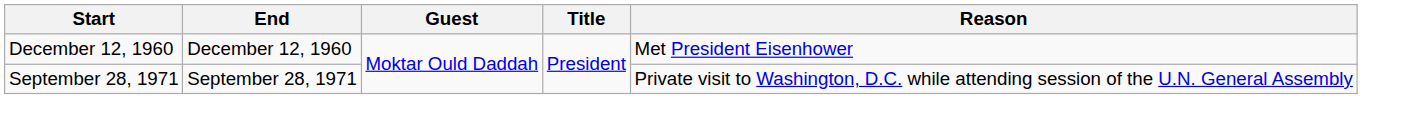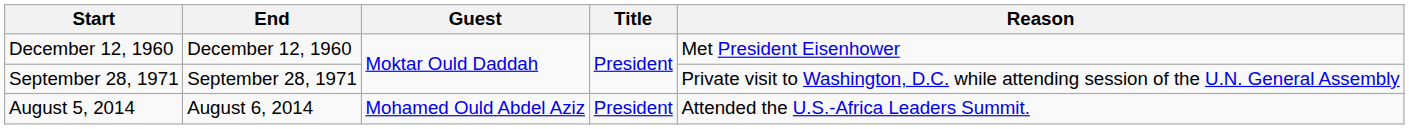+ row: (72, 108)
